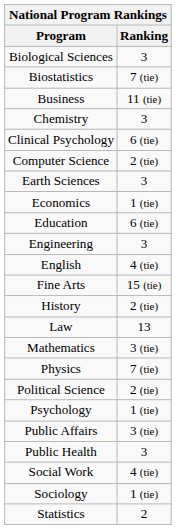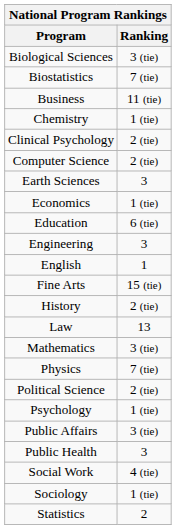(144, 56) 3 -> (144, 56) 3 (tie)
(144, 119) 3 -> (144, 119) 1 (tie)
(144, 139) 6 (tie) -> (144, 139) 2 (tie)
(144, 264) 4 (tie) -> (144, 264) 1
